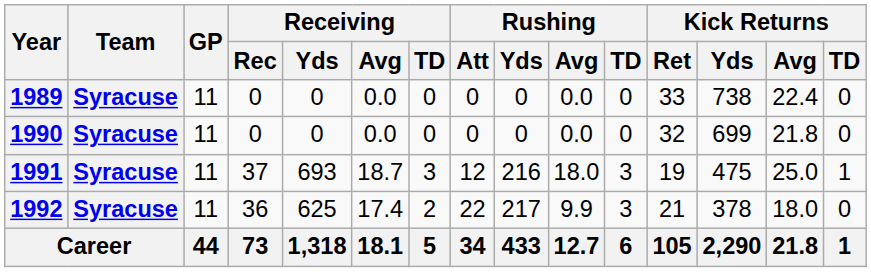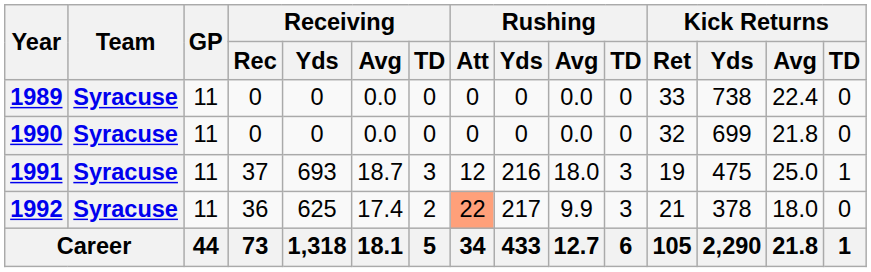(472, 209) no background -> (472, 209) lightsalmon background
